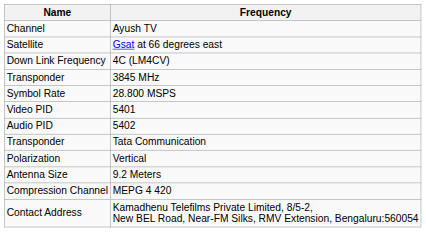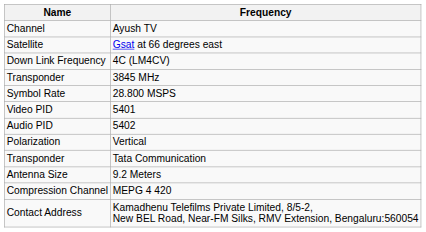rows swapped: (130, 158) <-> (159, 142)
